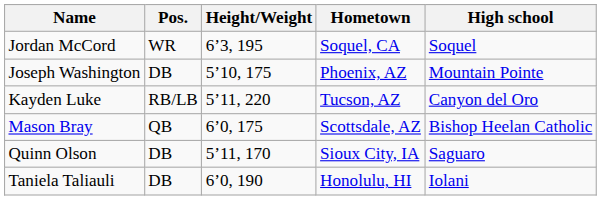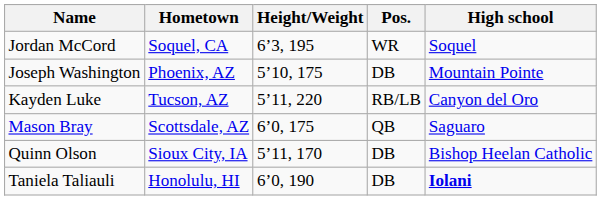columns swapped: (173, 18) <-> (371, 18)
(511, 126) Bishop Heelan Catholic -> (457, 126) Saguaro
(457, 153) Saguaro -> (511, 153) Bishop Heelan Catholic
(449, 180) normal -> (450, 180) bold
